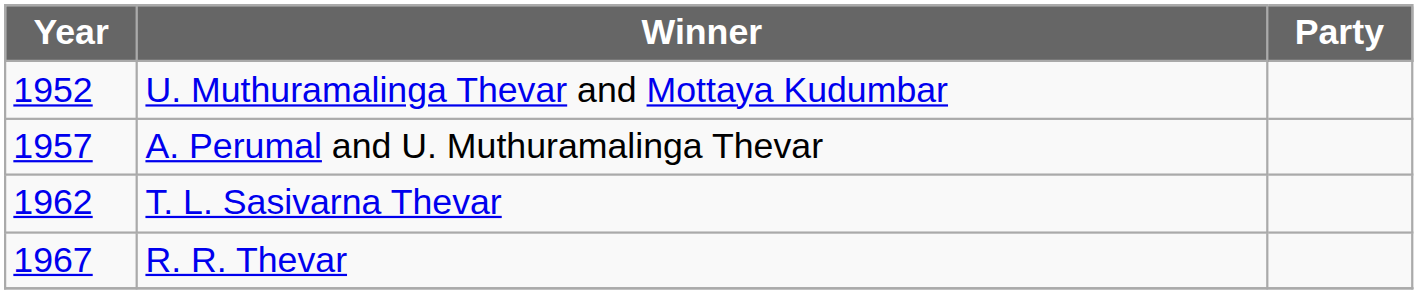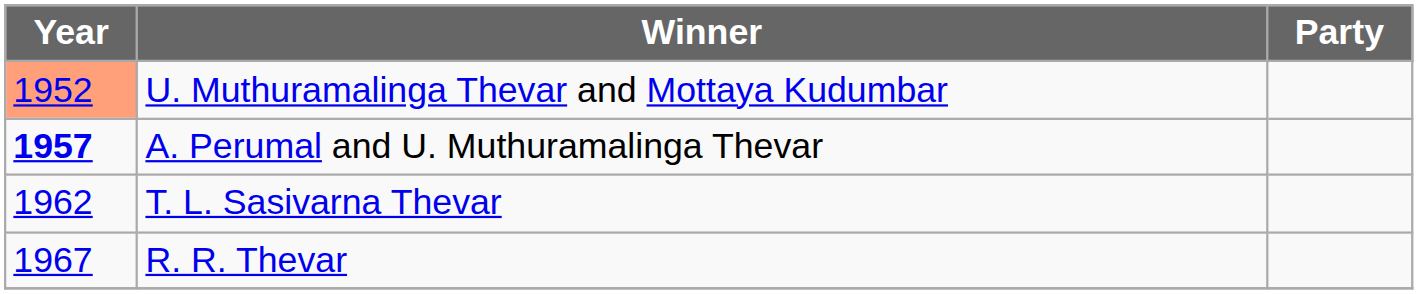(53, 89) no background -> (53, 89) lightsalmon background
(53, 145) normal -> (53, 145) bold
